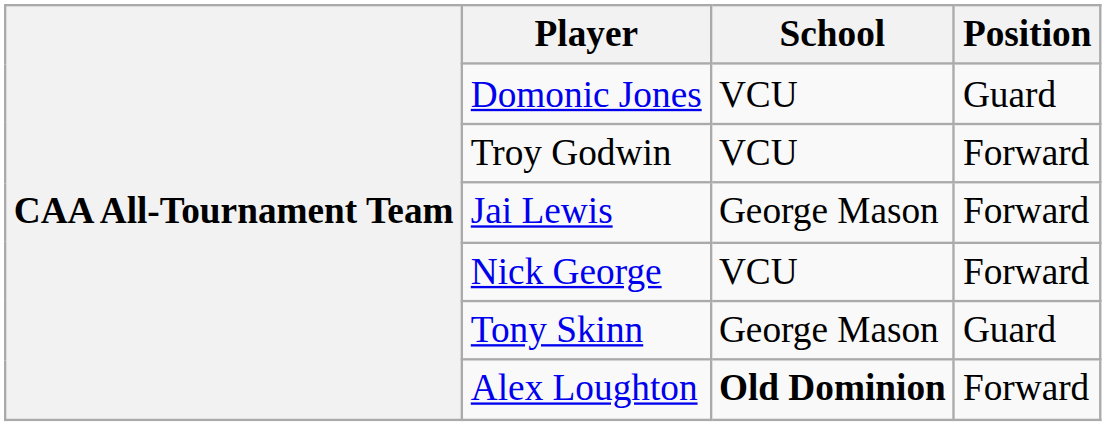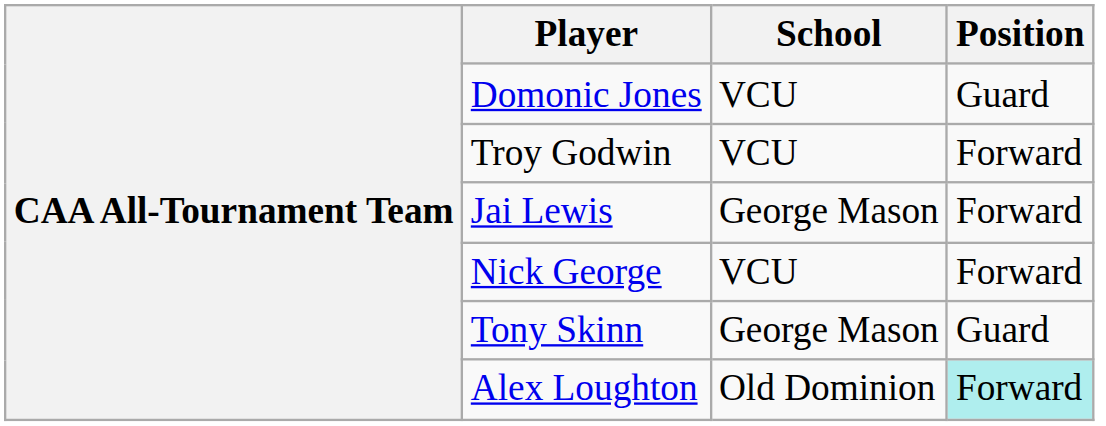(832, 388) bold -> (827, 388) normal
(1026, 388) no background -> (1019, 388) paleturquoise background
